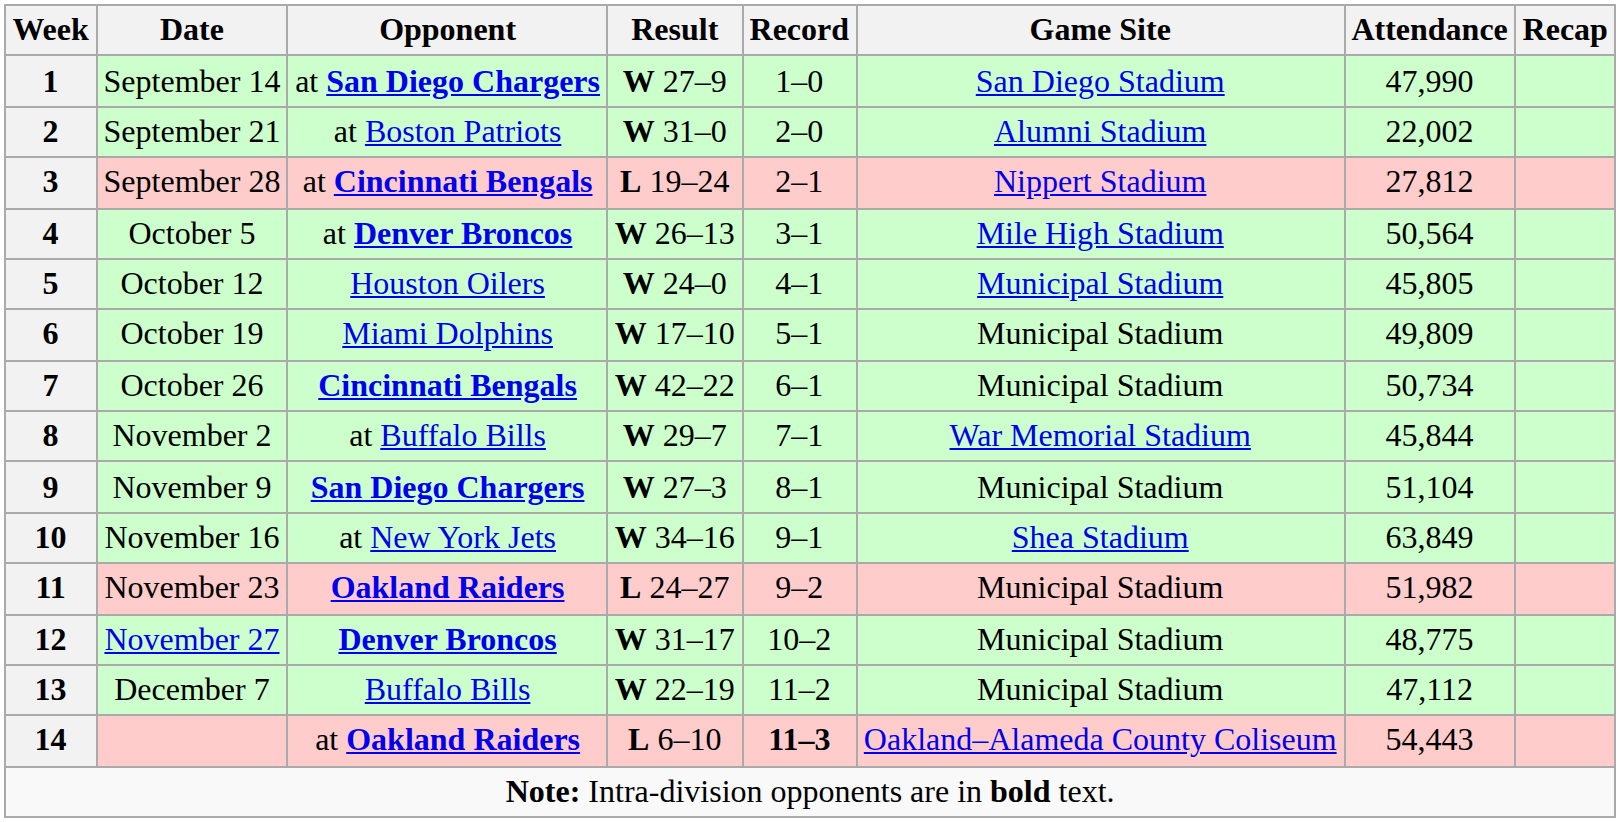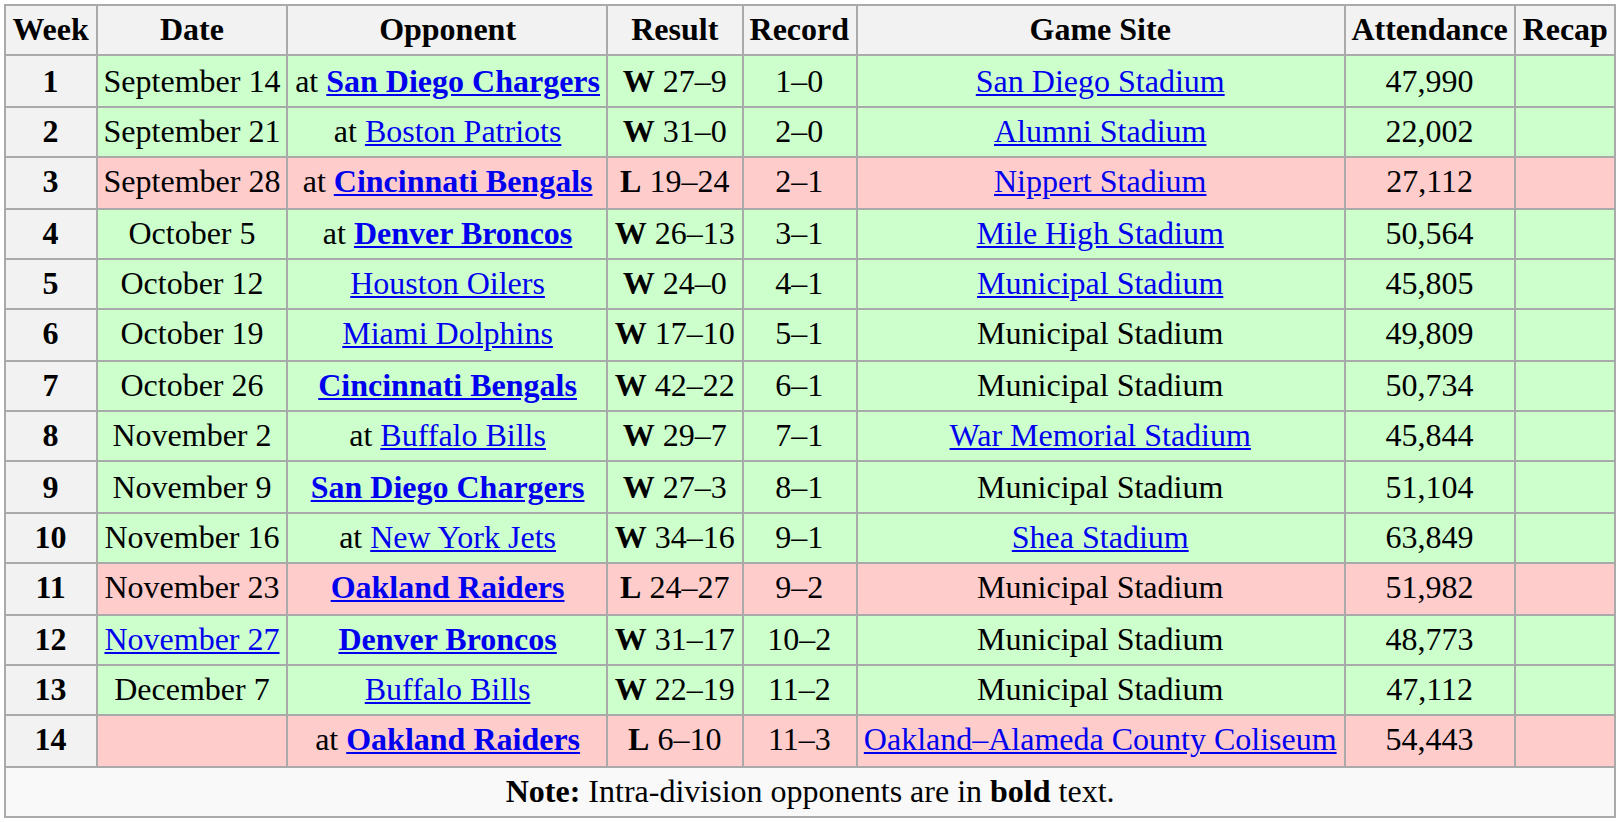(1430, 182) 27,812 -> (1430, 182) 27,112
(1430, 638) 48,775 -> (1430, 638) 48,773
(799, 740) bold -> (799, 740) normal
